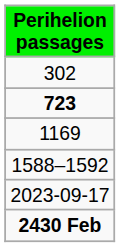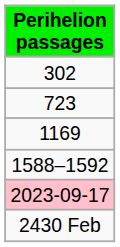(60, 103) bold -> (60, 103) normal
(60, 195) no background -> (60, 195) pink background
(60, 225) bold -> (60, 225) normal
